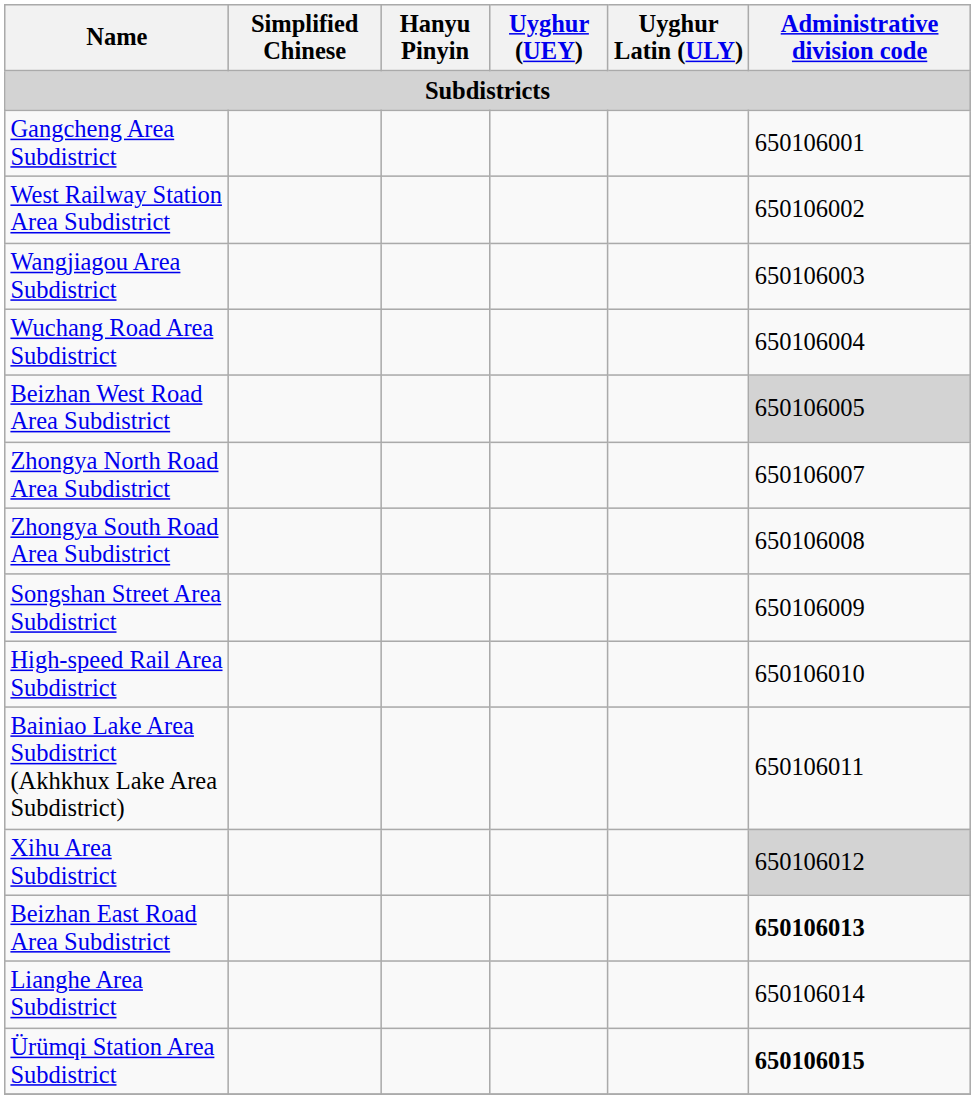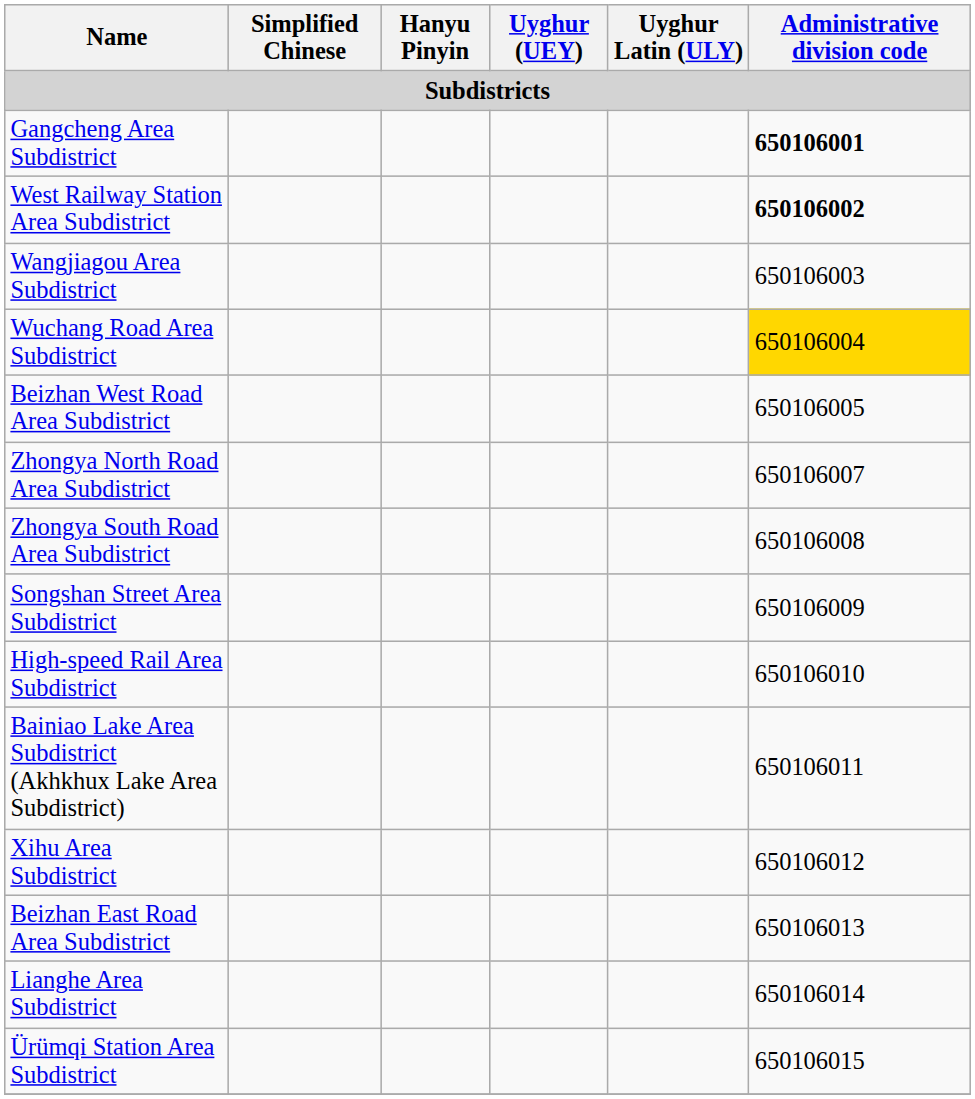(810, 142) normal -> (810, 142) bold
(810, 209) normal -> (810, 209) bold
(810, 341) no background -> (810, 341) gold background
(810, 408) lightgrey background -> (810, 408) no background
(810, 861) lightgrey background -> (810, 861) no background
(810, 927) bold -> (810, 927) normal
(810, 1060) bold -> (810, 1060) normal
